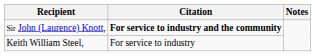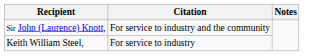(196, 27) bold -> (190, 27) normal
